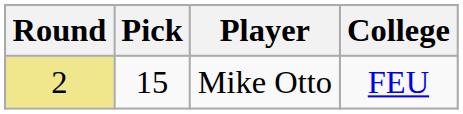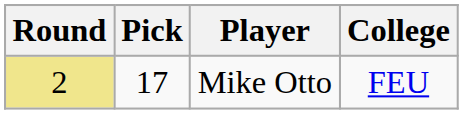(152, 81) 15 -> (152, 81) 17
